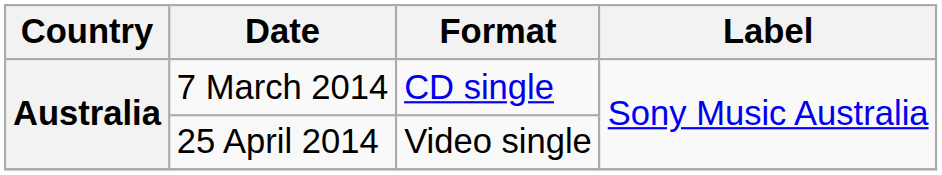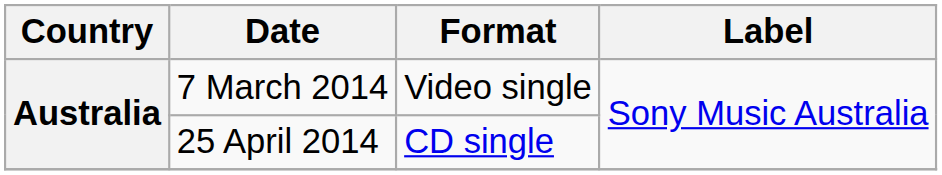(479, 86) CD single -> (498, 86) Video single
(498, 141) Video single -> (479, 141) CD single
